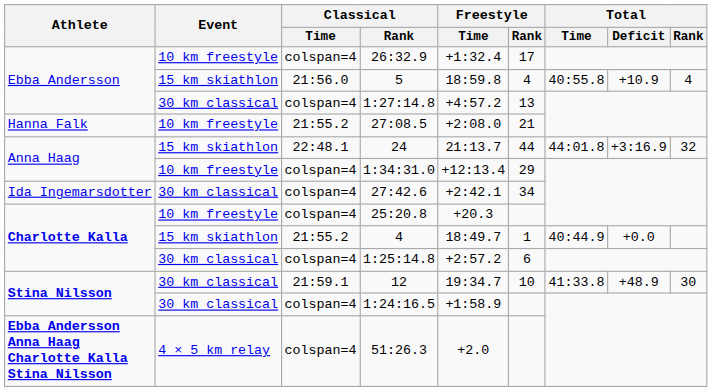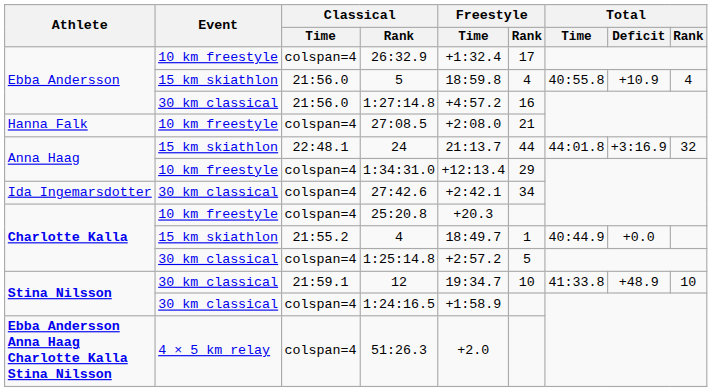(321, 103) colspan=4 -> (321, 103) 21:56.0
(527, 103) 13 -> (527, 103) 16
(321, 125) 21:55.2 -> (321, 125) colspan=4
(527, 259) 6 -> (527, 259) 5
(688, 282) 30 -> (688, 282) 10
